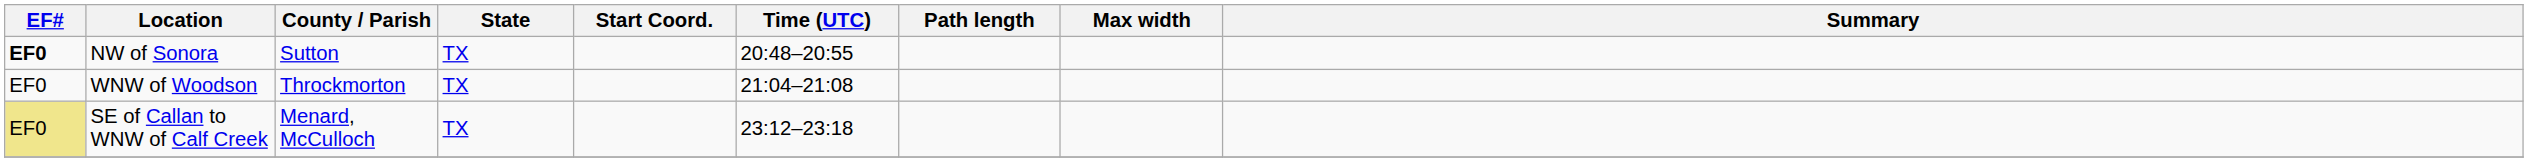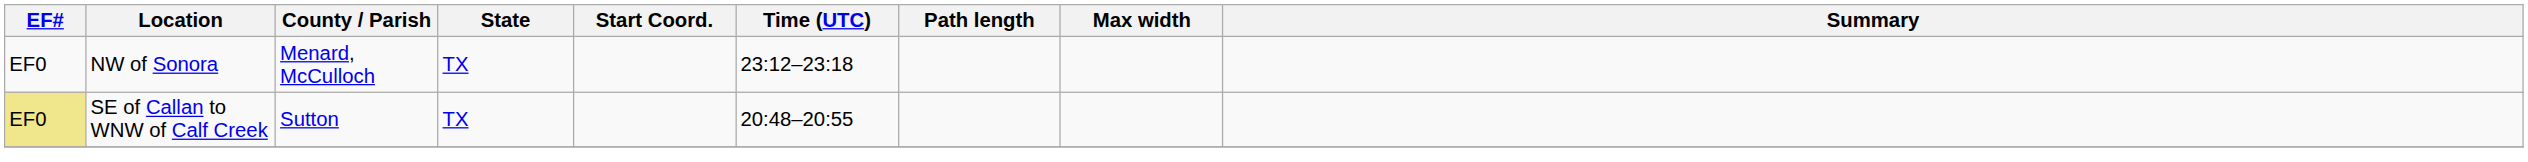(28, 52) bold -> (28, 64) normal
(309, 52) Sutton -> (328, 64) Menard, McCulloch
(797, 52) 20:48–20:55 -> (797, 64) 23:12–23:18
- row: (174, 85)
(328, 128) Menard, McCulloch -> (309, 119) Sutton
(797, 128) 23:12–23:18 -> (797, 119) 20:48–20:55
